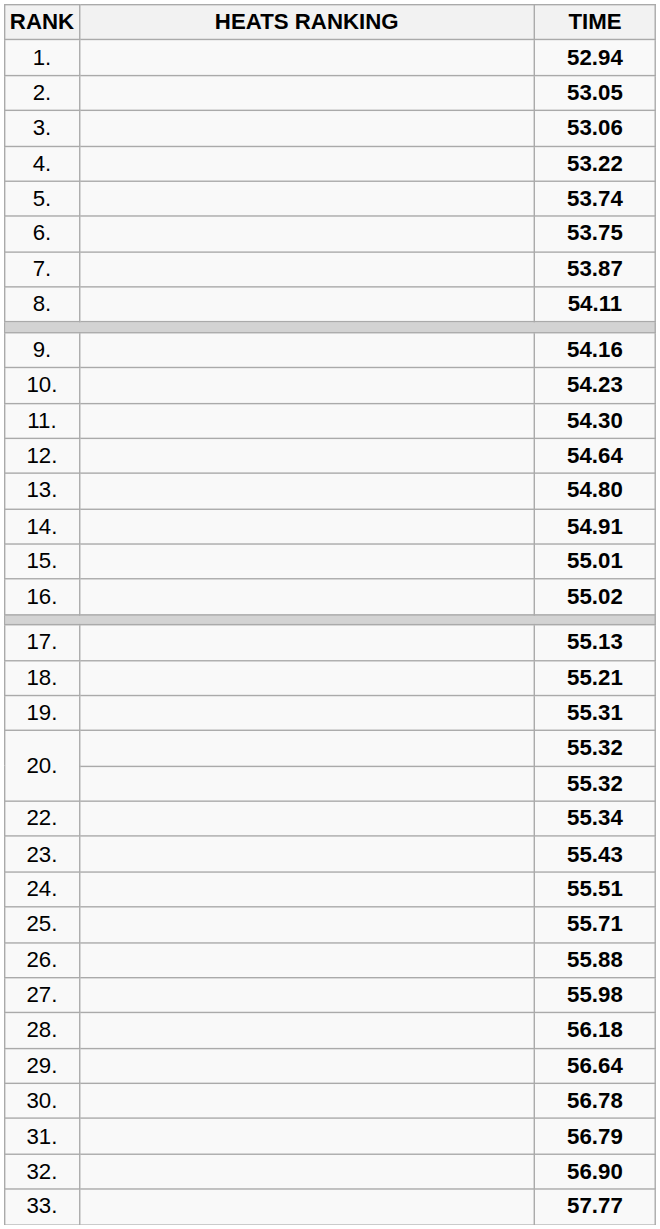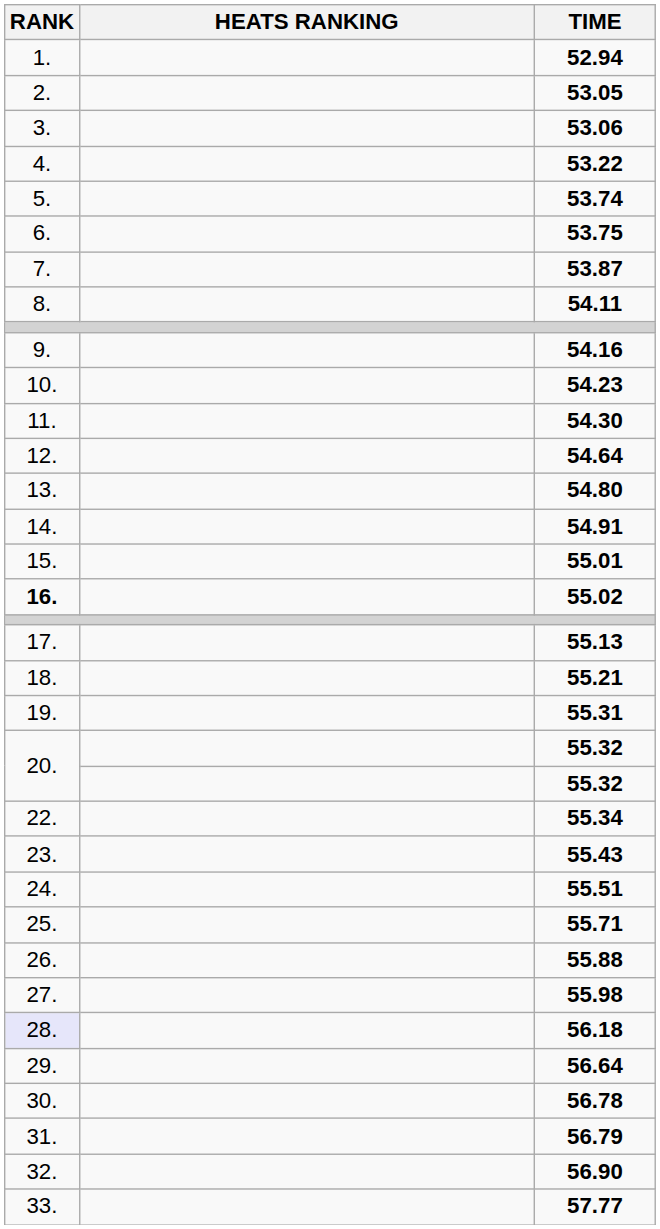(42, 596) normal -> (42, 596) bold
(42, 1030) no background -> (42, 1030) lavender background
